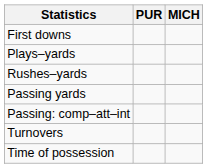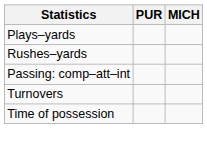- row: (39, 34)
- row: (46, 94)
